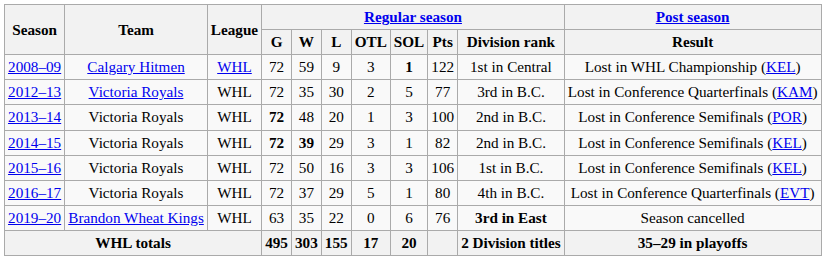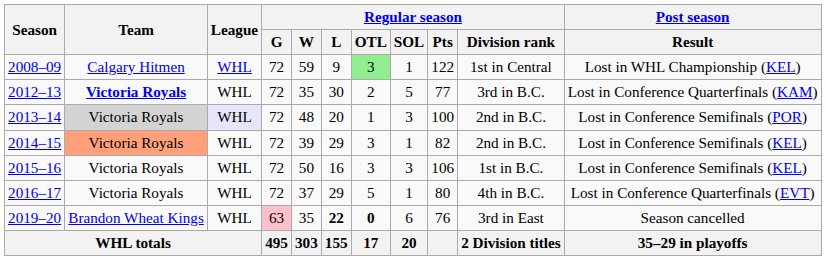(371, 67) no background -> (371, 67) lightgreen background
(409, 67) bold -> (409, 67) normal
(136, 92) normal -> (136, 92) bold
(136, 117) no background -> (136, 117) lightgrey background
(234, 117) no background -> (234, 117) lavender background
(277, 117) bold -> (277, 117) normal
(136, 142) no background -> (136, 142) lightsalmon background
(277, 142) bold -> (277, 142) normal
(306, 142) bold -> (306, 142) normal
(277, 217) no background -> (277, 217) pink background
(336, 217) normal -> (336, 217) bold
(371, 217) normal -> (371, 217) bold
(511, 217) bold -> (511, 217) normal
